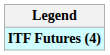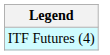(54, 38) bold -> (51, 38) normal
